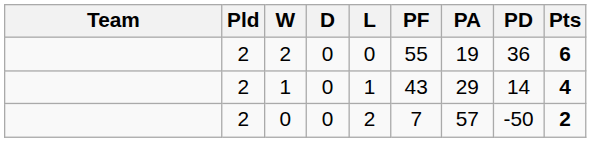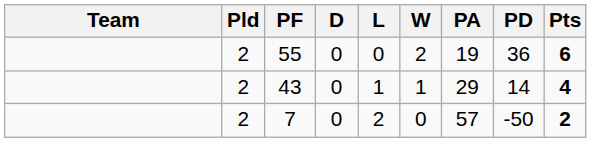columns swapped: (285, 20) <-> (416, 20)
